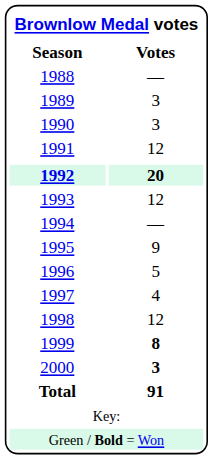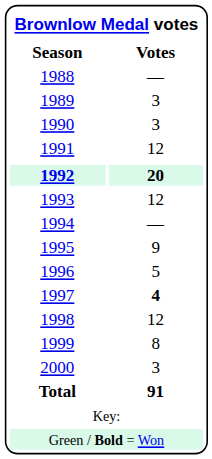(156, 295) normal -> (156, 295) bold
(156, 343) bold -> (156, 343) normal
(156, 367) bold -> (156, 367) normal
